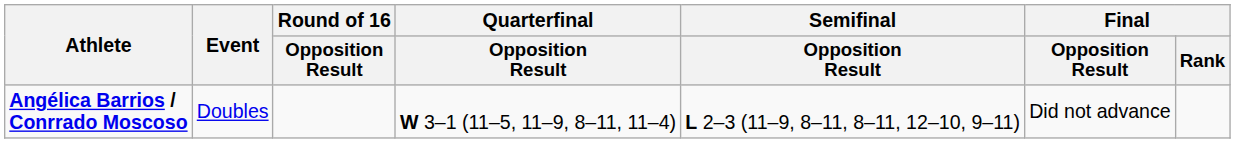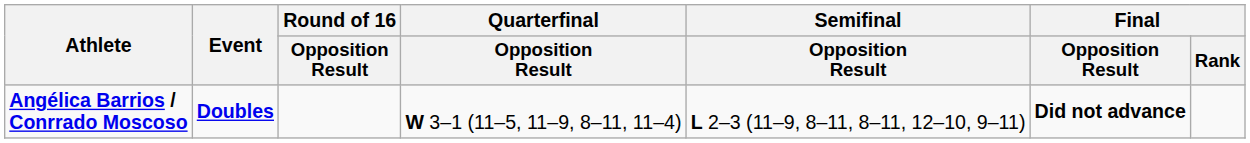(233, 112) normal -> (235, 112) bold
(1100, 112) normal -> (1110, 112) bold
